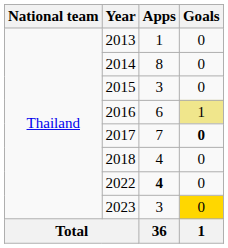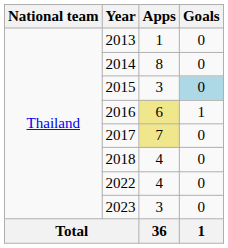(201, 87) no background -> (201, 87) lightblue background
(159, 111) no background -> (159, 111) khaki background
(201, 111) khaki background -> (201, 111) no background
(159, 135) no background -> (159, 135) khaki background
(201, 135) bold -> (201, 135) normal
(159, 183) bold -> (159, 183) normal
(201, 207) gold background -> (201, 207) no background
